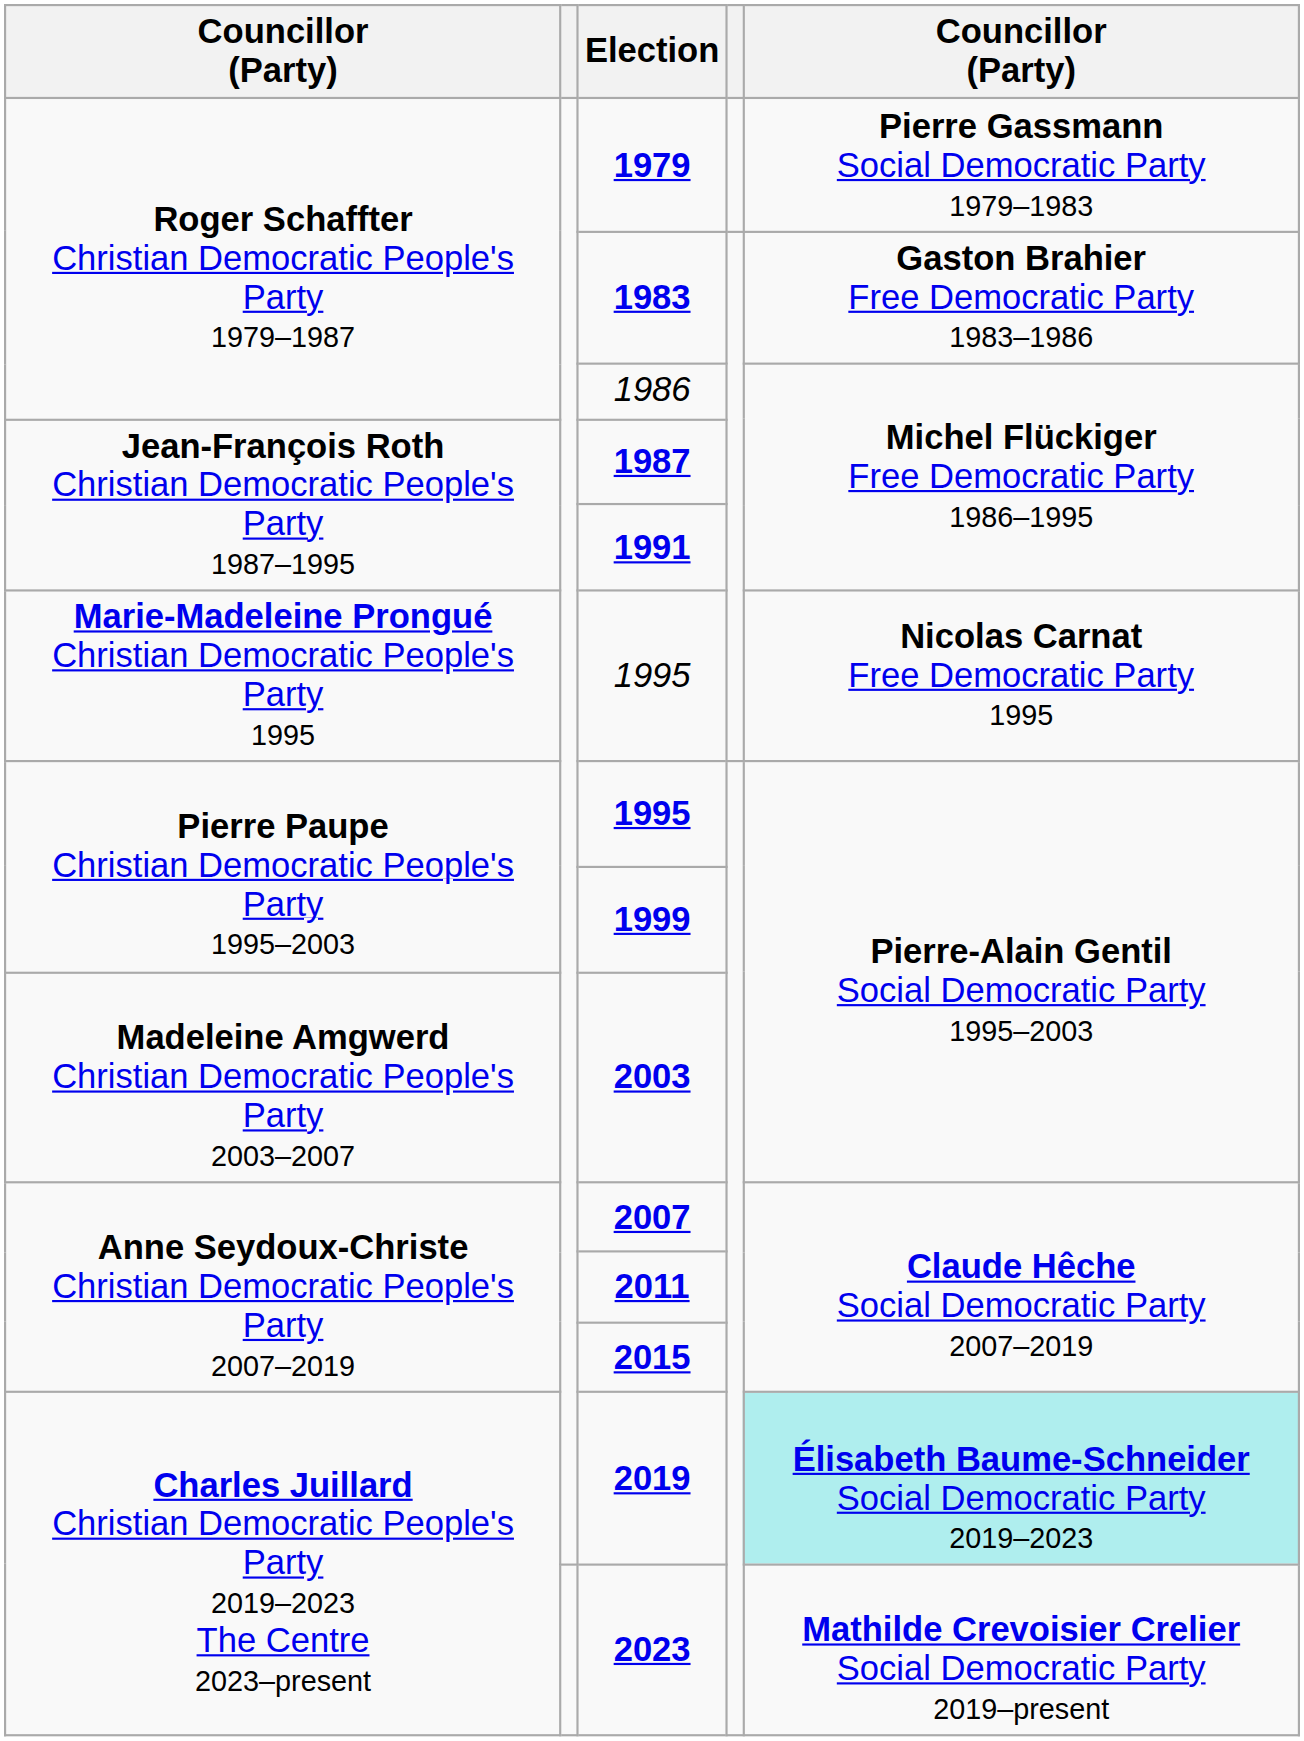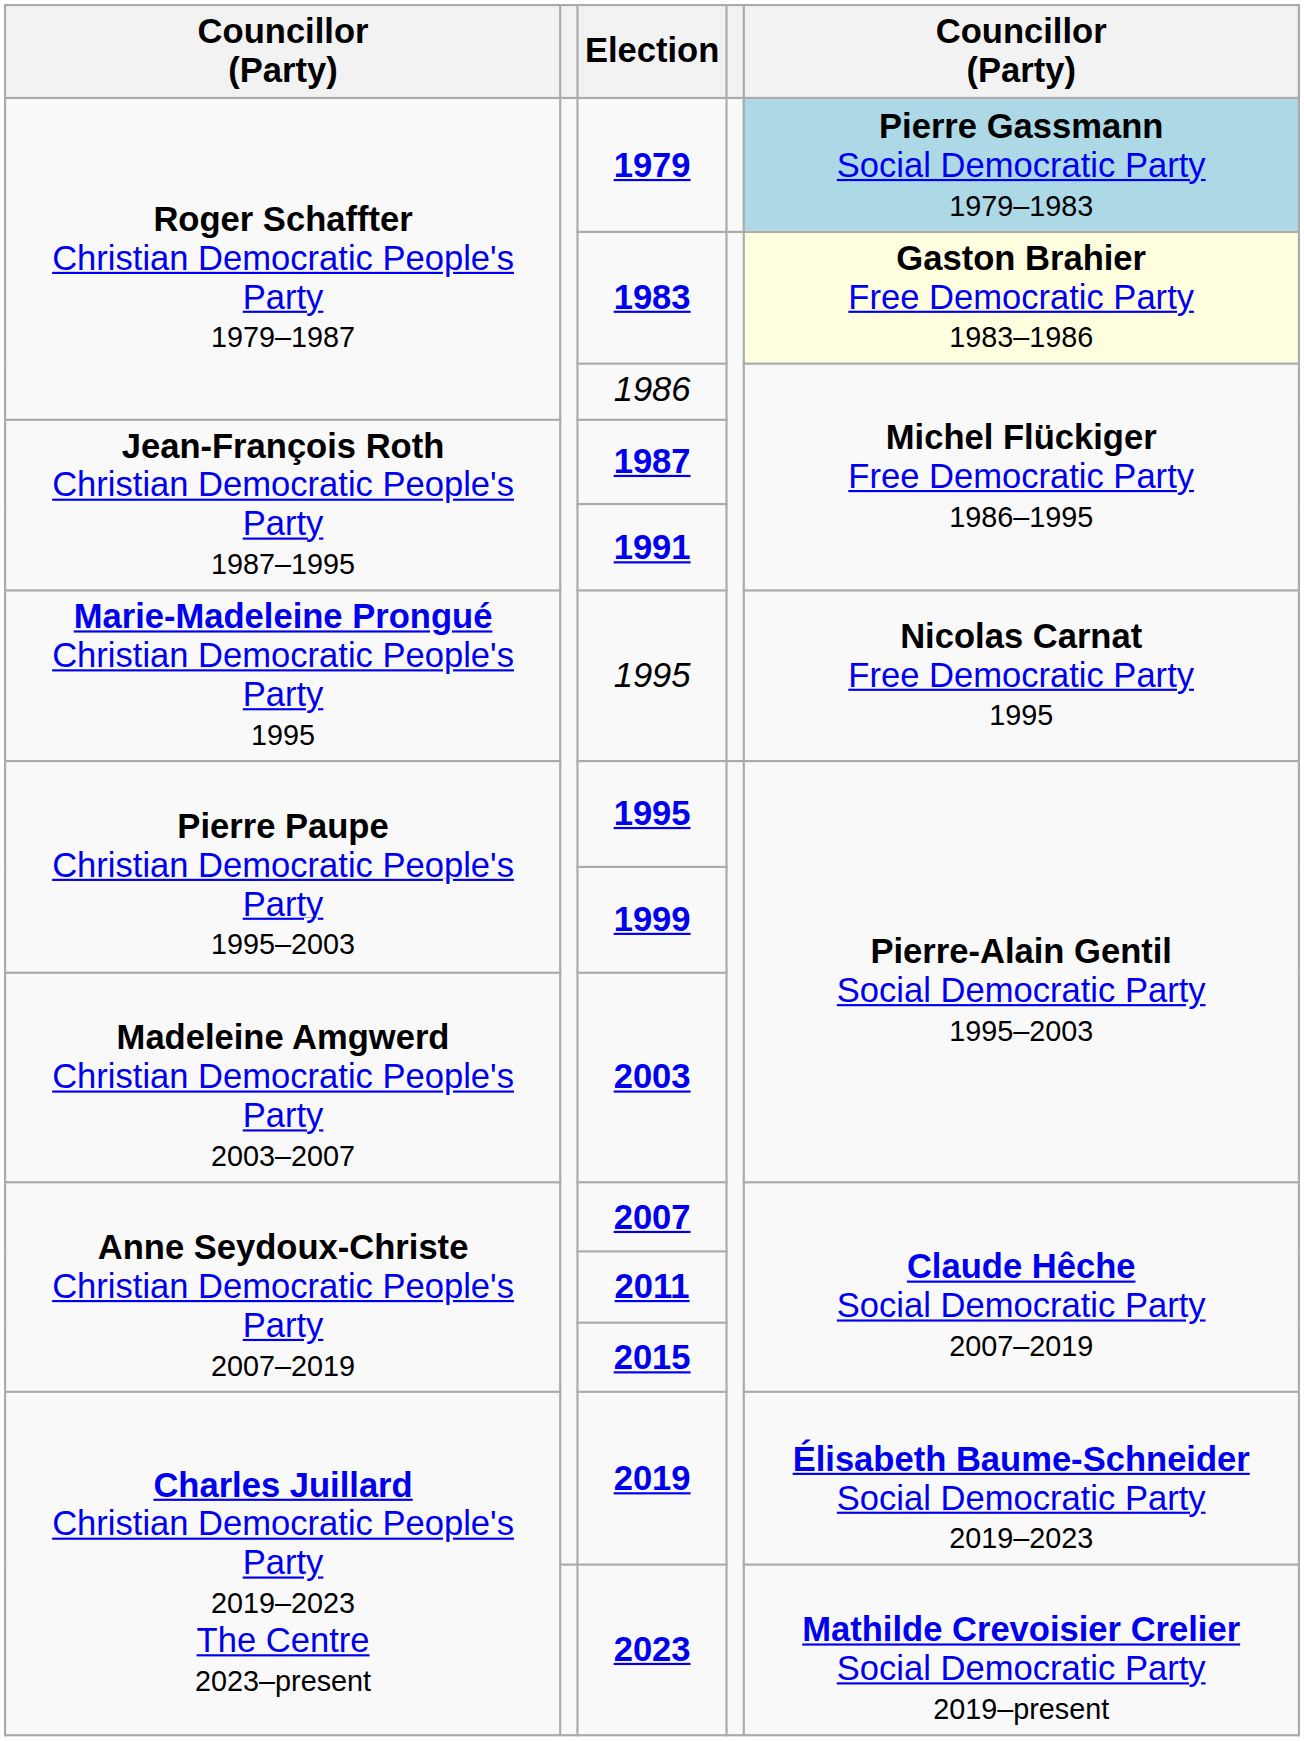(1021, 164) no background -> (1021, 164) lightblue background
(1021, 297) no background -> (1021, 297) lightyellow background
(1021, 1497) paleturquoise background -> (1021, 1497) no background
